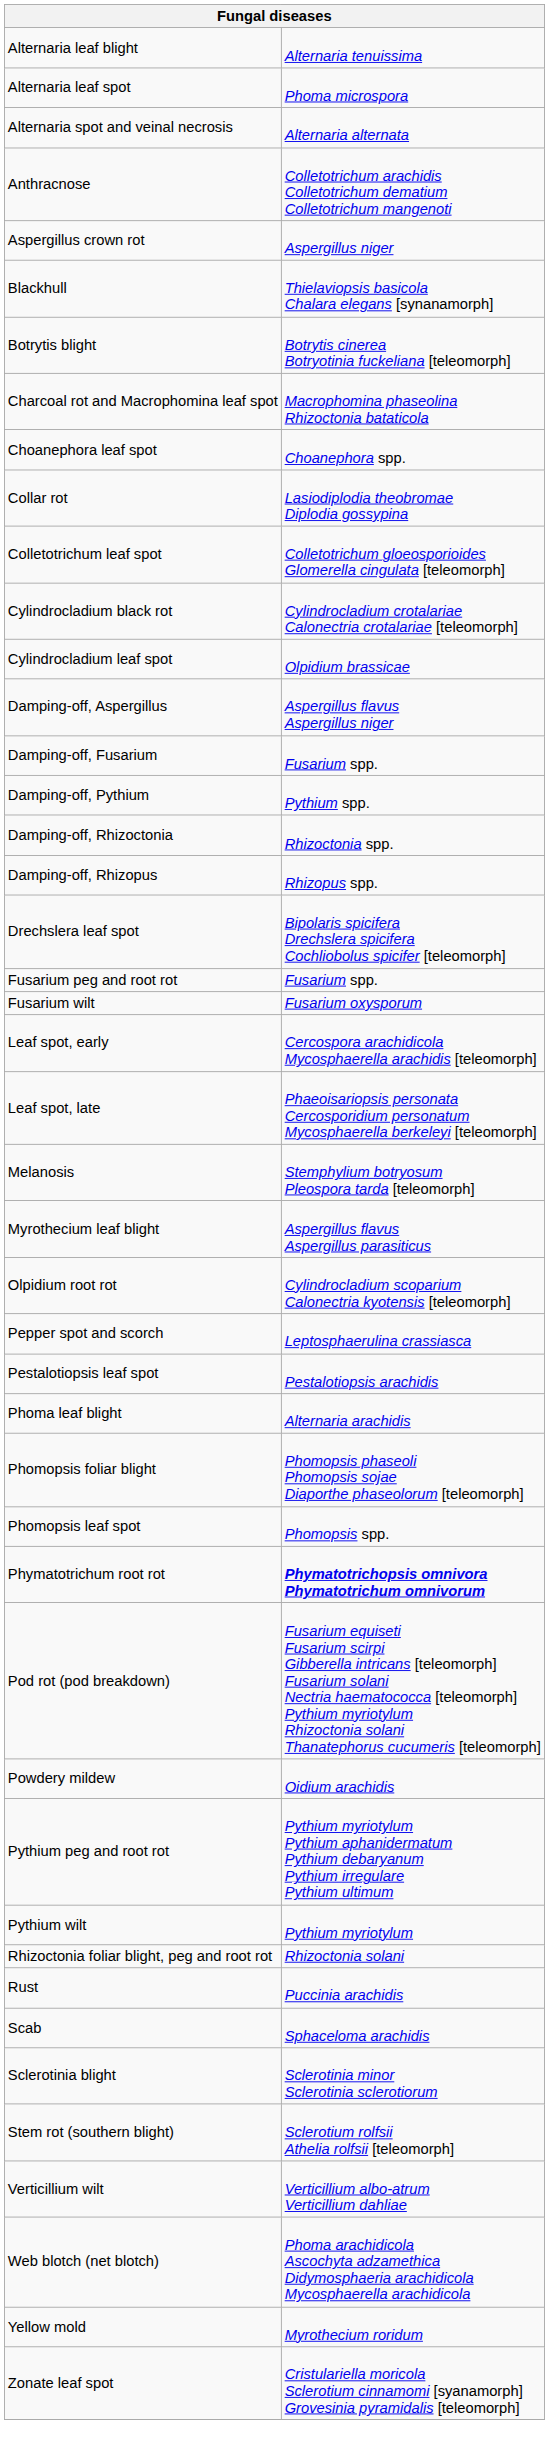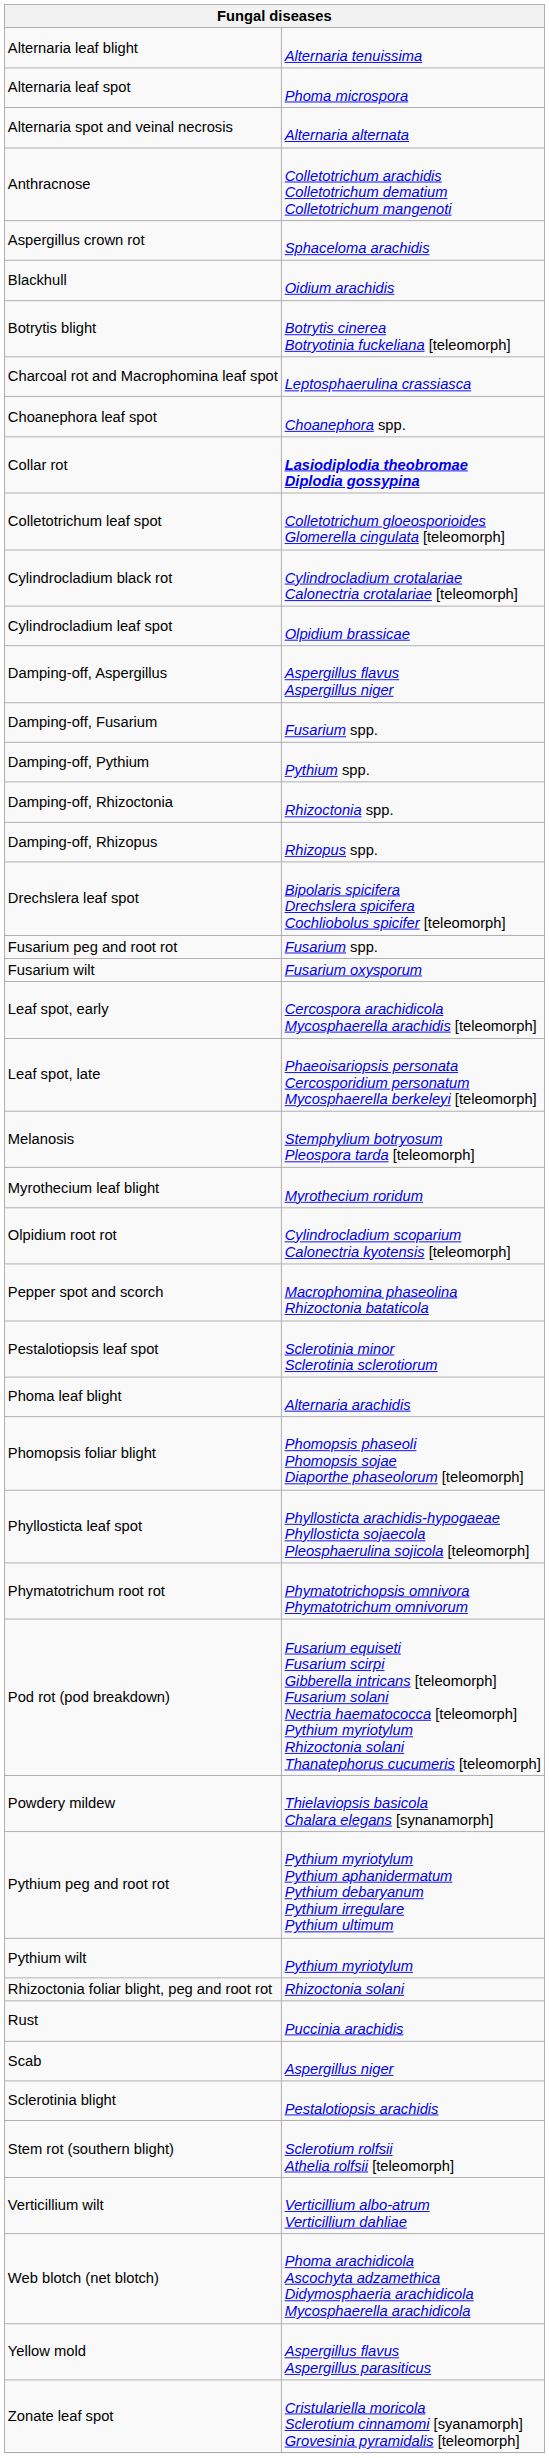(339, 248) Aspergillus niger -> (357, 248) Sphaceloma arachidis
(389, 297) Thielaviopsis basicola Chalara elegans [synanamorph] -> (339, 288) Oidium arachidis
(371, 409) Macrophomina phaseolina Rhizoctonia bataticola -> (378, 385) Leptosphaerulina crassiasca
(369, 506) normal -> (376, 473) bold
(358, 1237) Aspergillus flavus Aspergillus parasiticus -> (354, 1195) Myrothecium roridum
(378, 1342) Leptosphaerulina crassiasca -> (371, 1300) Macrophomina phaseolina Rhizoctonia bataticola
(362, 1381) Pestalotiopsis arachidis -> (361, 1357) Sclerotinia minor Sclerotinia sclerotiorum
- row: (74, 1526)
+ row: (75, 1526)
(386, 1582) bold -> (377, 1599) normal
(339, 1786) Oidium arachidis -> (389, 1811) Thielaviopsis basicola Chalara elegans [synanamorph]
(357, 2036) Sphaceloma arachidis -> (339, 2069) Aspergillus niger
(361, 2084) Sclerotinia minor Sclerotinia sclerotiorum -> (362, 2109) Pestalotiopsis arachidis
(354, 2335) Myrothecium roridum -> (358, 2359) Aspergillus flavus Aspergillus parasiticus
